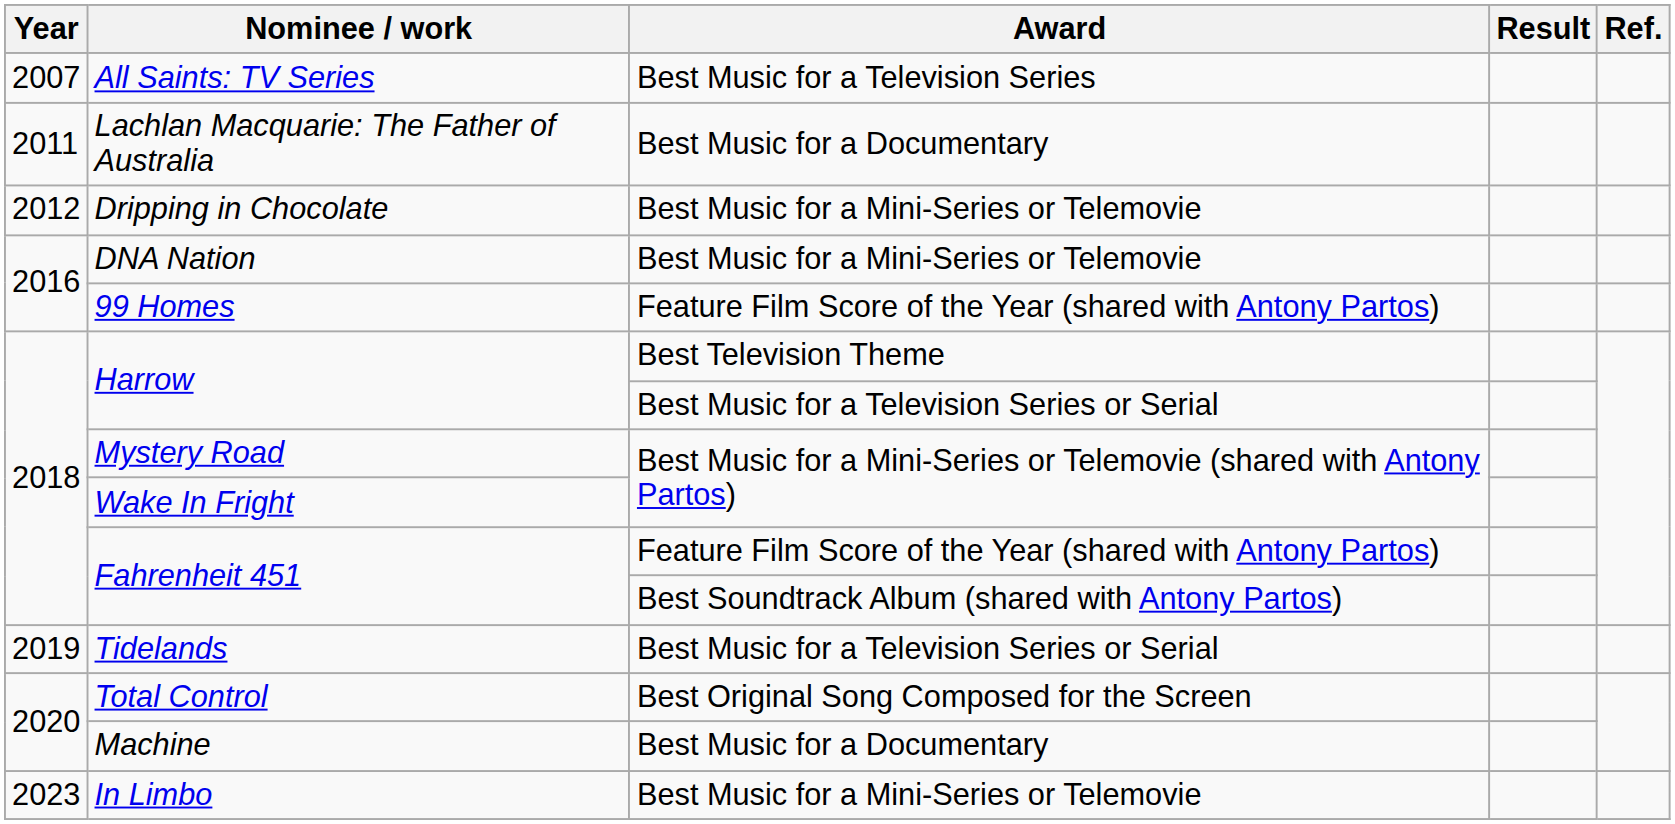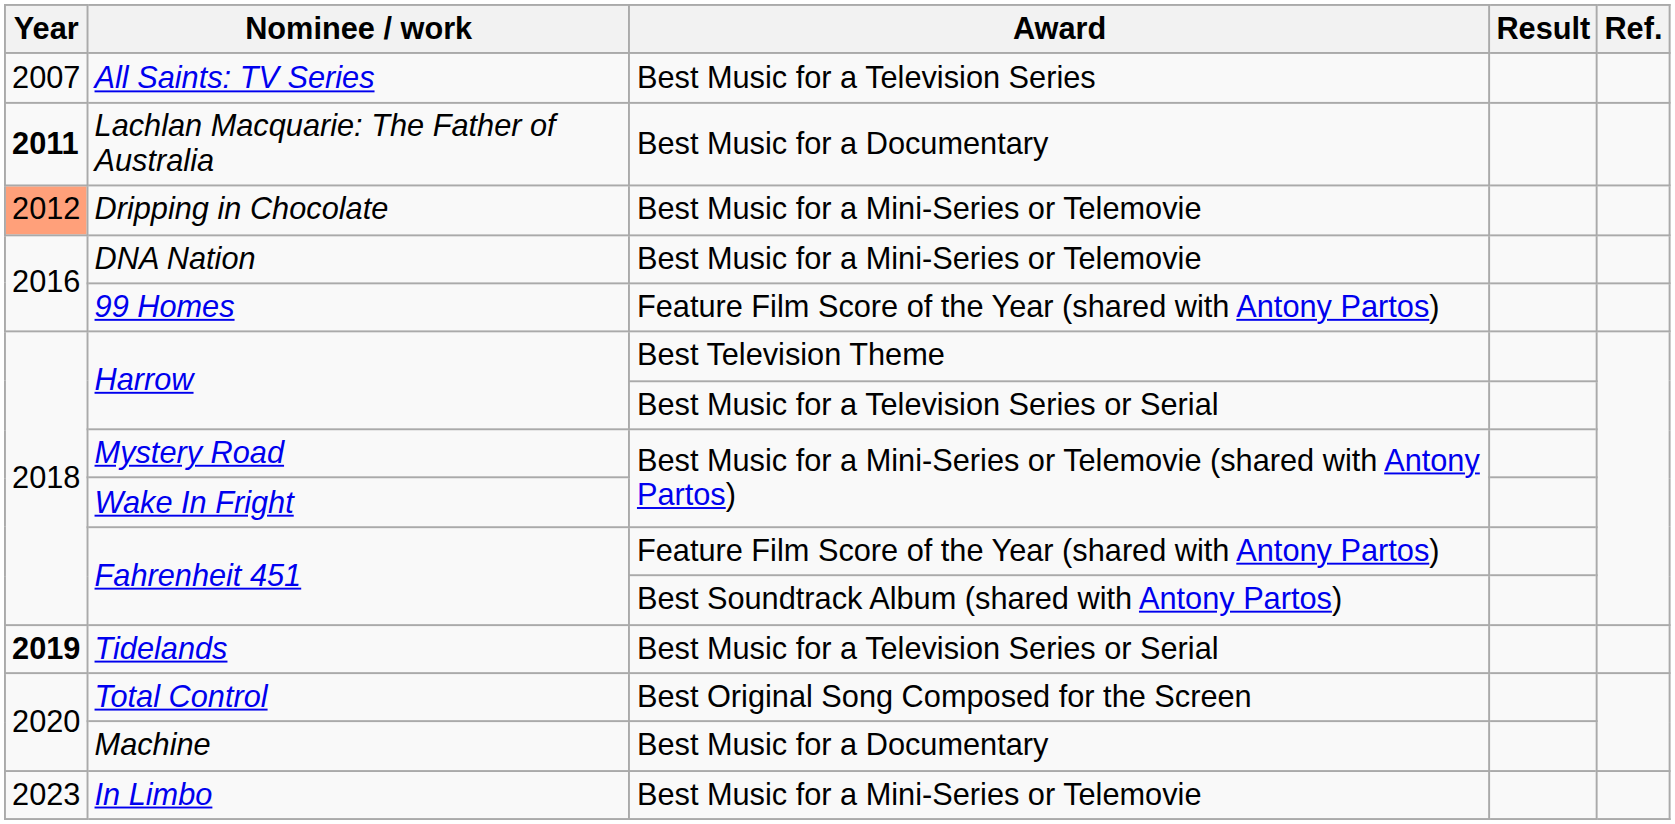(45, 143) normal -> (45, 143) bold
(46, 209) no background -> (46, 209) lightsalmon background
(46, 648) normal -> (46, 648) bold
